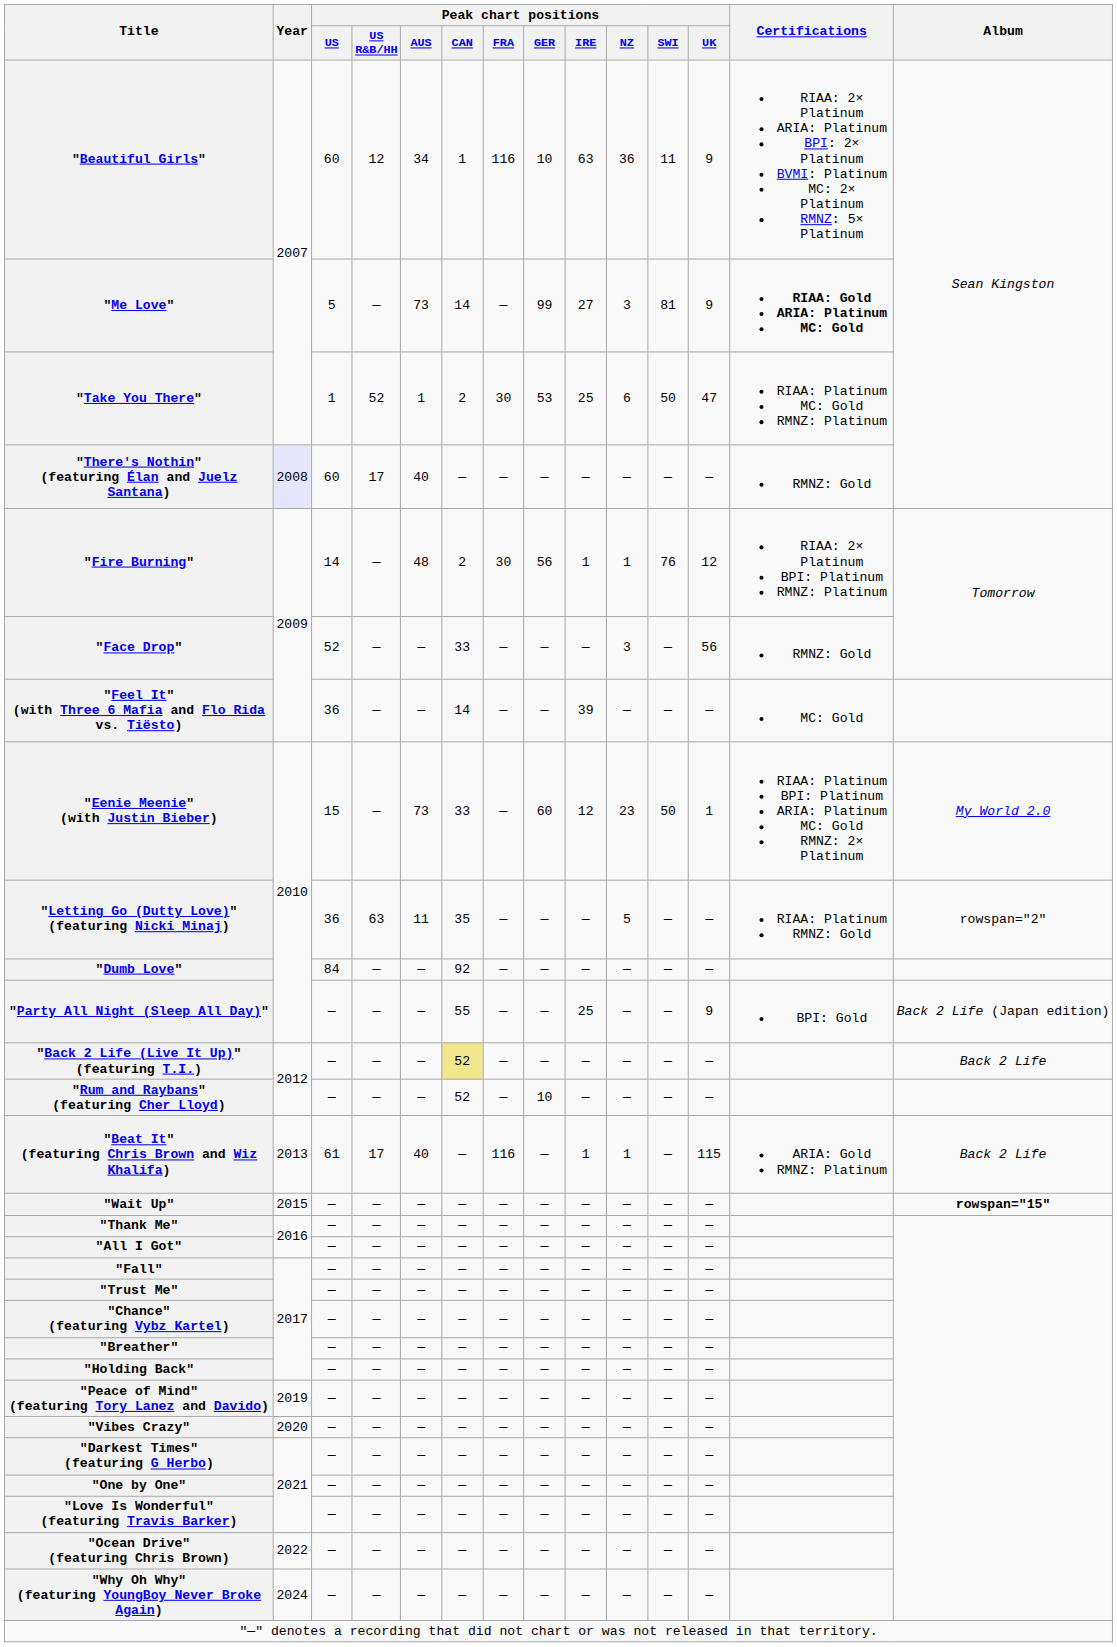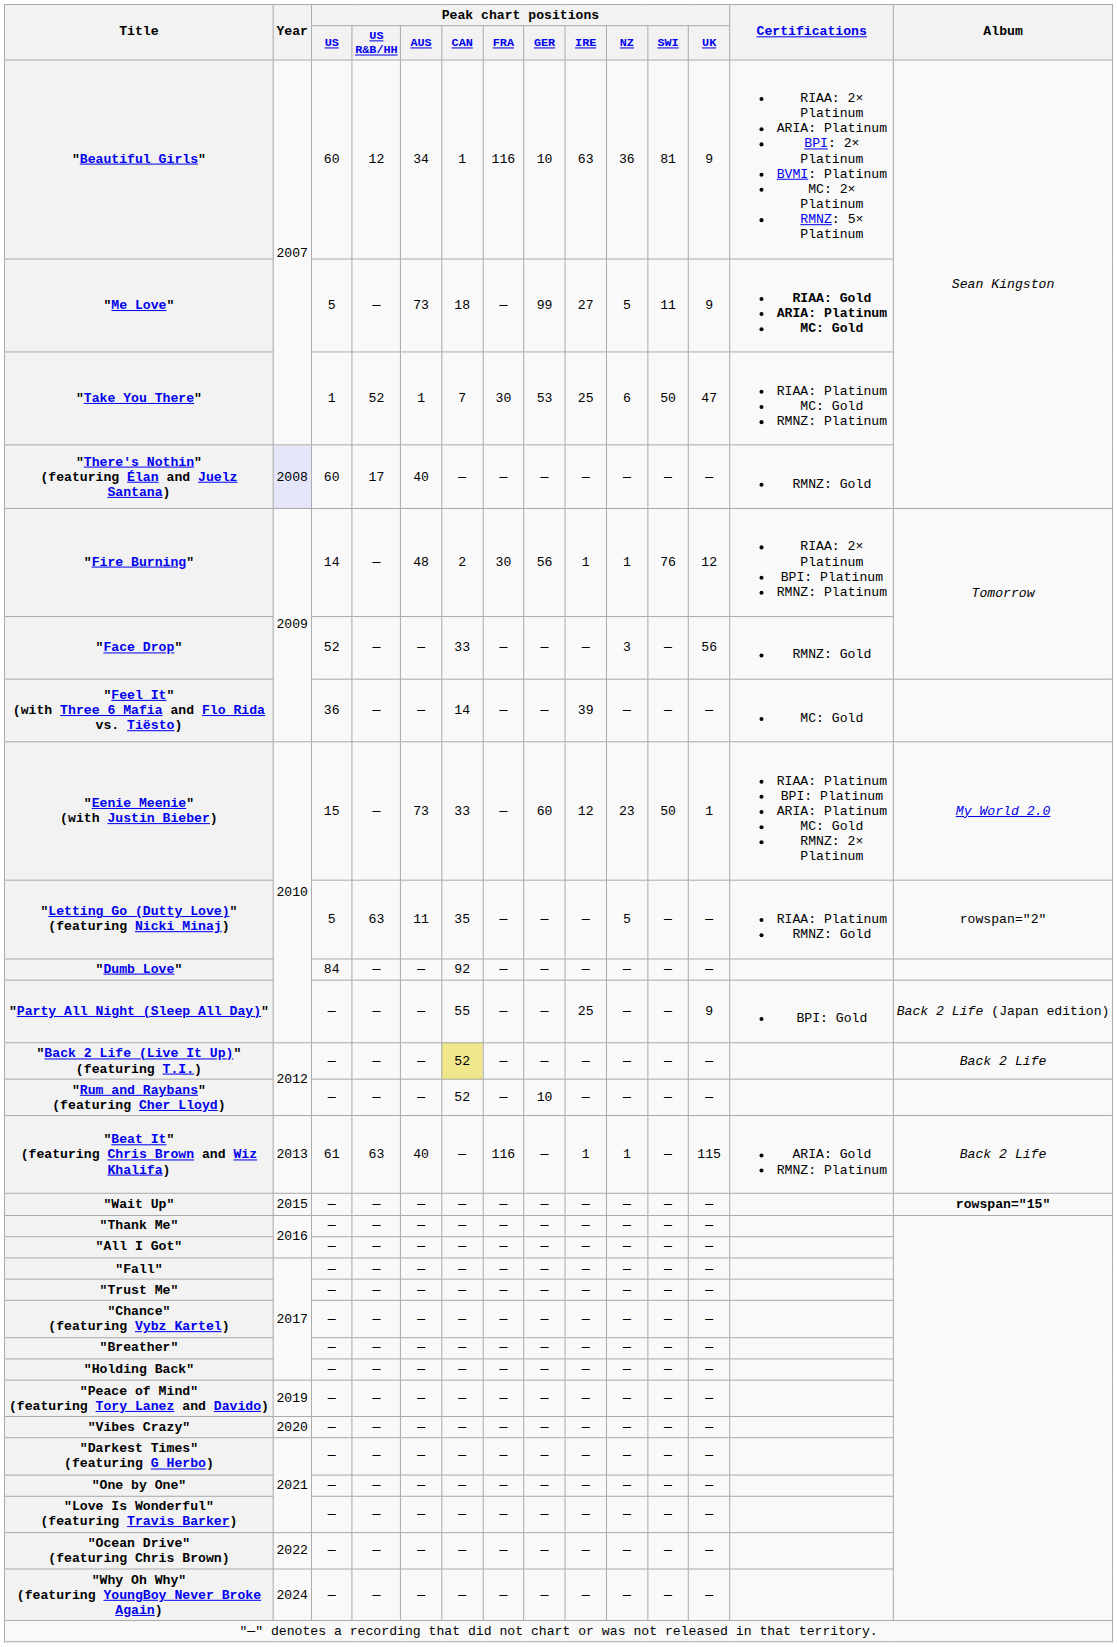(668, 159) 11 -> (668, 159) 81
(462, 306) 14 -> (462, 306) 18
(627, 306) 3 -> (627, 306) 5
(668, 306) 81 -> (668, 306) 11
(462, 399) 2 -> (462, 399) 7
(332, 920) 36 -> (332, 920) 5
(376, 1155) 17 -> (376, 1155) 63
